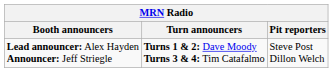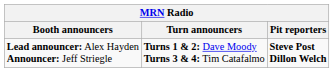(297, 53) normal -> (298, 53) bold
